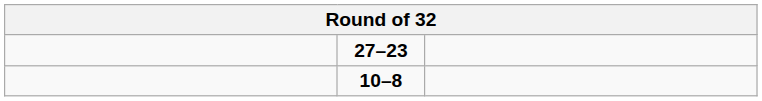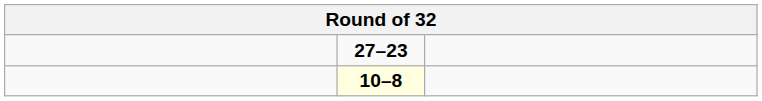(381, 80) no background -> (381, 80) lightyellow background
